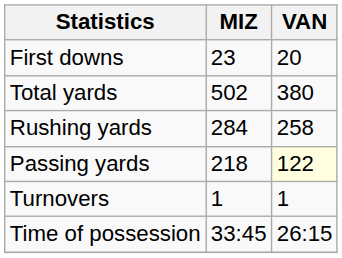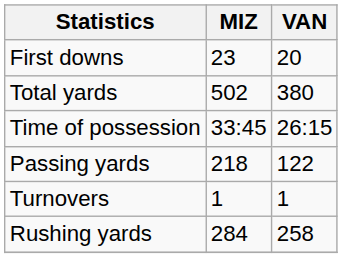rows swapped: (81, 128) <-> (105, 234)
(295, 163) lightyellow background -> (295, 163) no background
